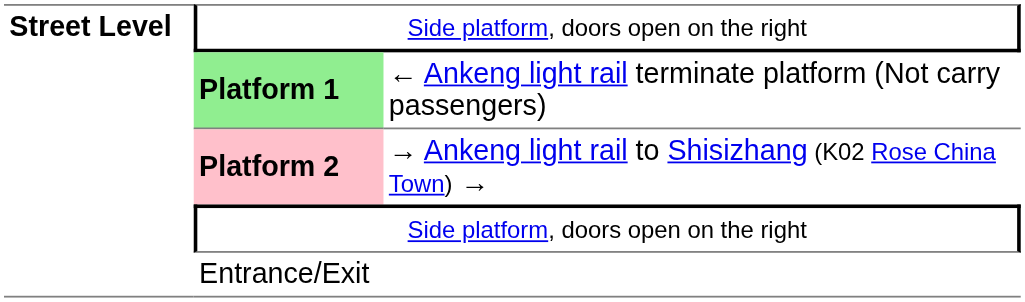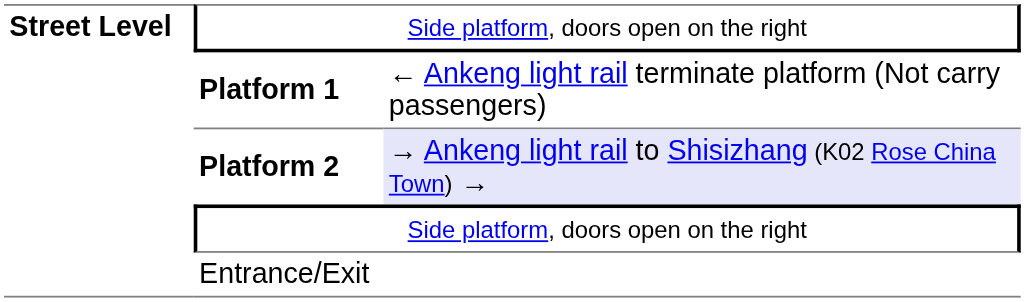(269, 89) lightgreen background -> (269, 89) no background
(269, 166) pink background -> (269, 166) no background
(692, 166) no background -> (692, 166) lavender background
